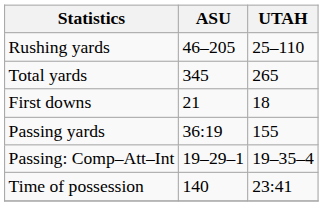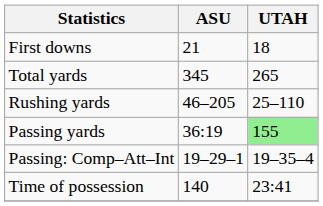rows swapped: (50, 102) <-> (59, 46)
(265, 130) no background -> (265, 130) lightgreen background
